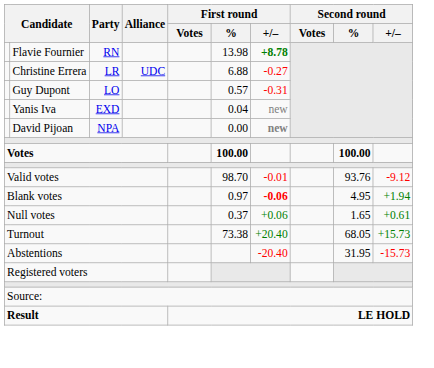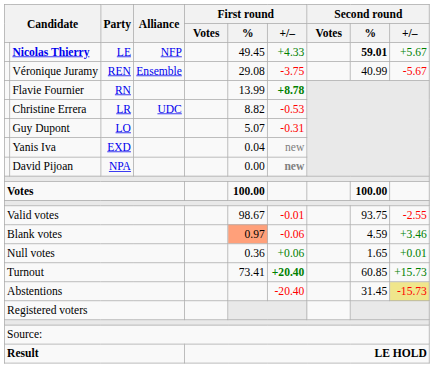+ row: (51, 52)
+ row: (55, 71)
(235, 52) 13.98 -> (252, 90) 13.99
(238, 71) 6.88 -> (255, 109) 8.82
(276, 71) -0.27 -> (292, 109) -0.53
(238, 90) 0.57 -> (255, 128) 5.07
(235, 177) 98.70 -> (252, 215) 98.67
(358, 177) 93.76 -> (374, 215) 93.75
(398, 177) -9.12 -> (415, 215) -2.55
(238, 196) no background -> (255, 234) lightsalmon background
(276, 196) bold -> (292, 234) normal
(361, 196) 4.95 -> (377, 234) 4.59
(397, 196) +1.94 -> (413, 234) +3.46
(238, 215) 0.37 -> (255, 253) 0.36
(397, 215) +0.61 -> (413, 253) +0.01
(235, 234) 73.38 -> (252, 272) 73.41
(271, 234) normal -> (288, 272) bold
(358, 234) 68.05 -> (374, 272) 60.85
(358, 253) 31.95 -> (374, 291) 31.45
(395, 253) no background -> (412, 291) khaki background
